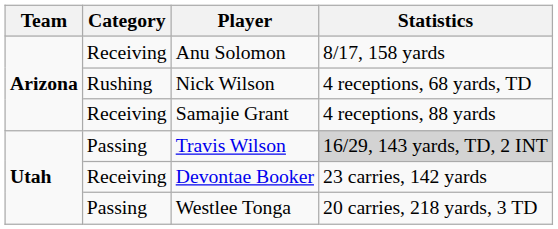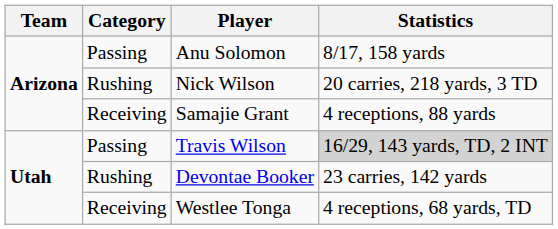(127, 51) Receiving -> (117, 51) Passing
(427, 83) 4 receptions, 68 yards, TD -> (430, 83) 20 carries, 218 yards, 3 TD
(127, 176) Receiving -> (120, 176) Rushing
(117, 208) Passing -> (127, 208) Receiving
(430, 208) 20 carries, 218 yards, 3 TD -> (427, 208) 4 receptions, 68 yards, TD
